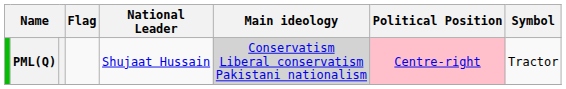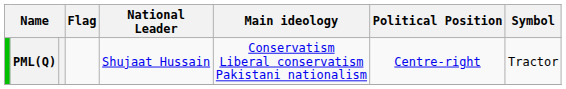(291, 61) lightgrey background -> (291, 61) no background
(438, 61) pink background -> (438, 61) no background
